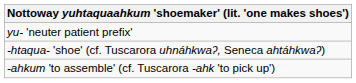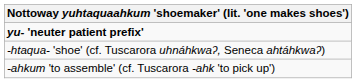(70, 31) normal -> (75, 31) bold
